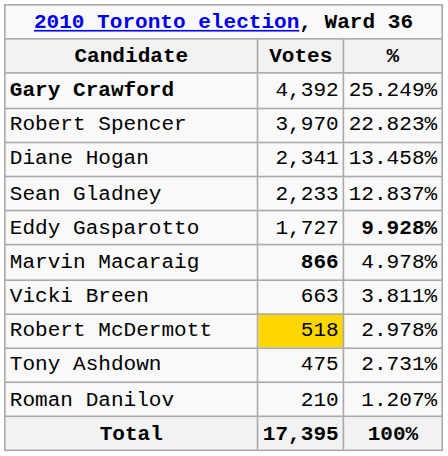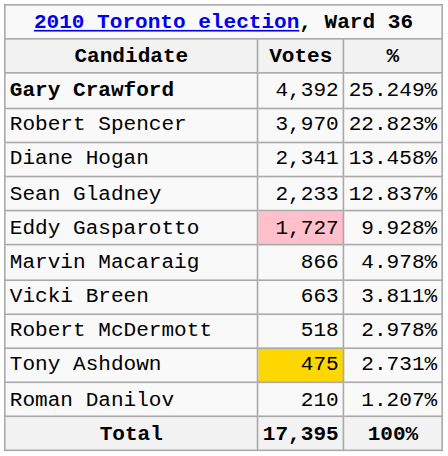(307, 228) no background -> (307, 228) pink background
(399, 228) bold -> (399, 228) normal
(320, 262) bold -> (320, 262) normal
(320, 331) gold background -> (320, 331) no background
(320, 365) no background -> (320, 365) gold background
